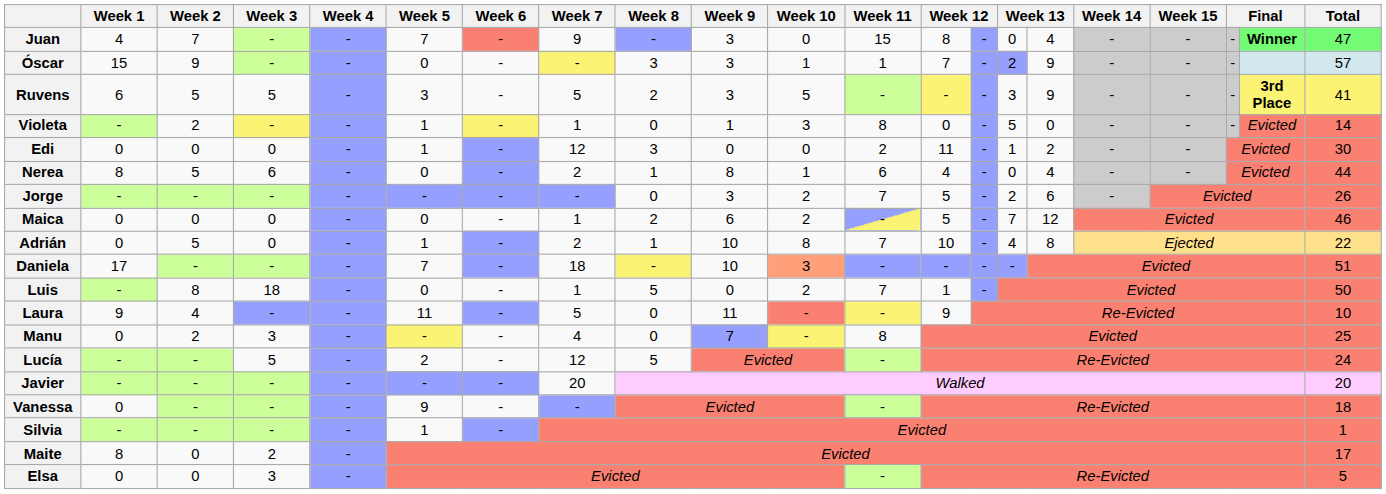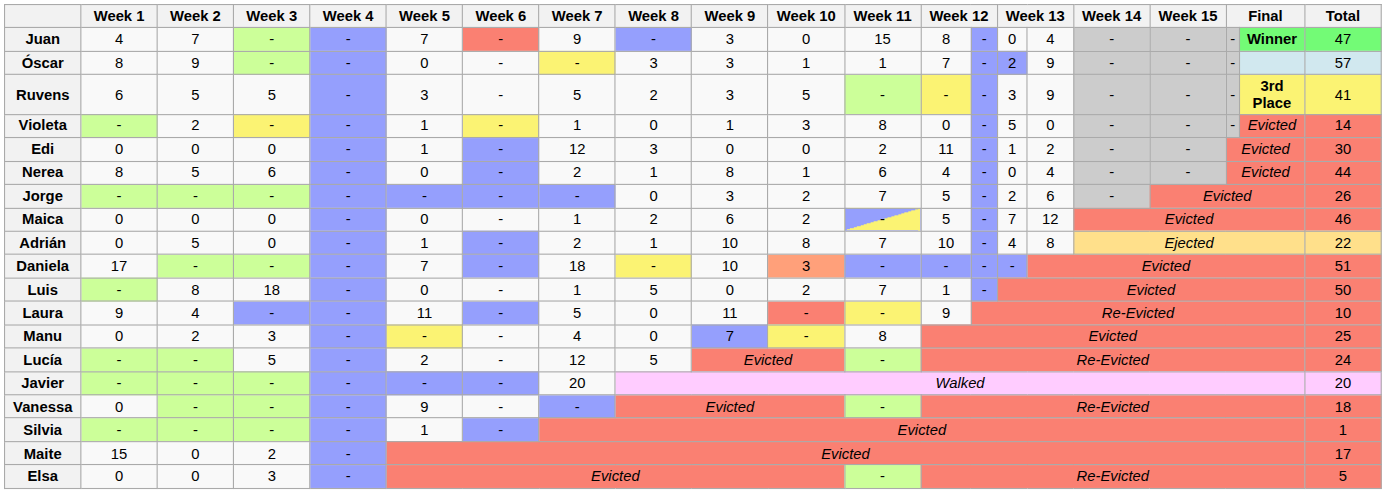(119, 63) 15 -> (119, 63) 8
(119, 453) 8 -> (119, 453) 15
